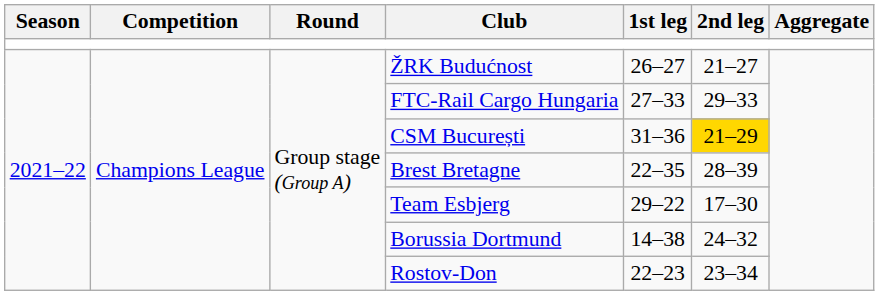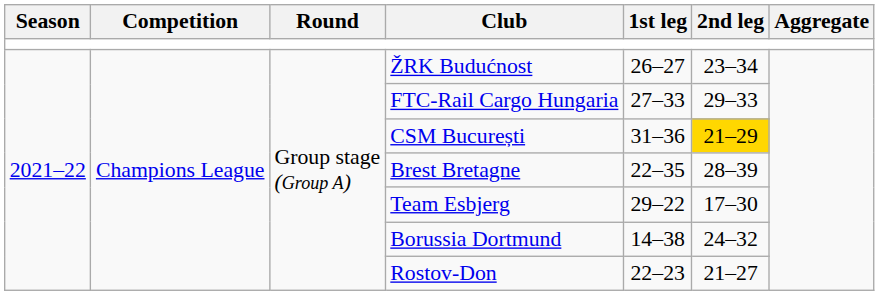(731, 66) 21–27 -> (731, 66) 23–34
(731, 273) 23–34 -> (731, 273) 21–27
